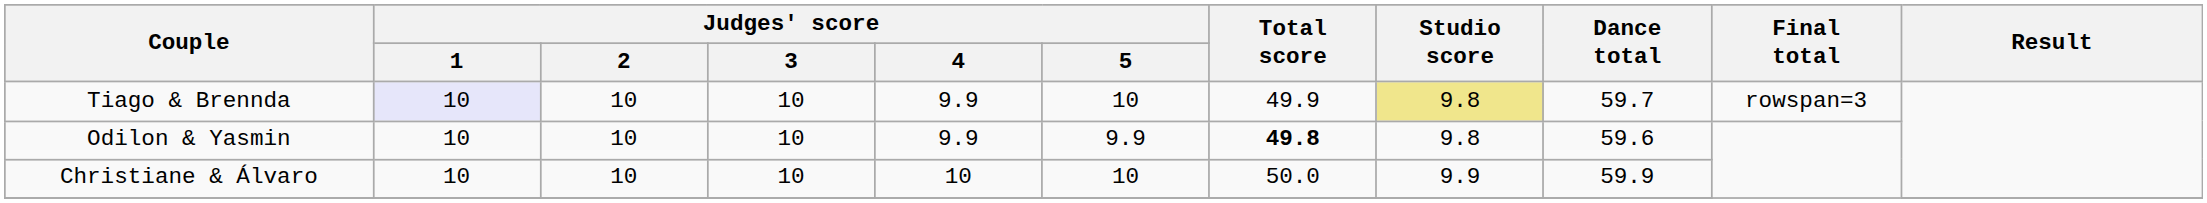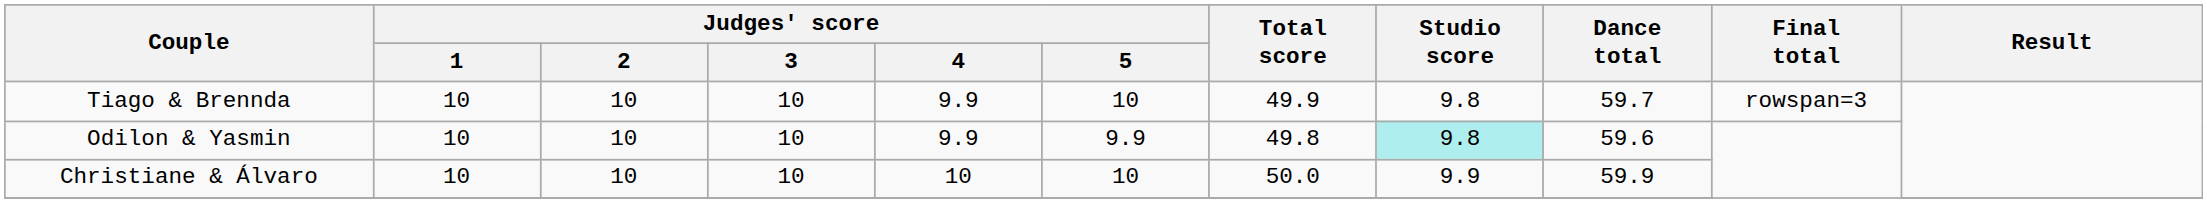(456, 101) lavender background -> (456, 101) no background
(1460, 101) khaki background -> (1460, 101) no background
(1293, 139) bold -> (1293, 139) normal
(1460, 139) no background -> (1460, 139) paleturquoise background
